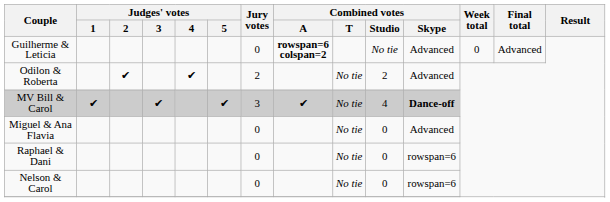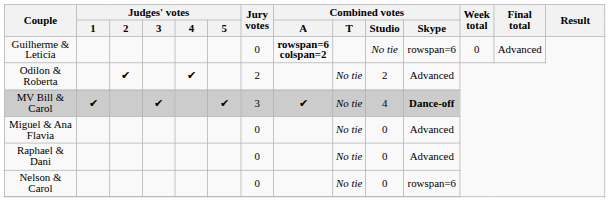(432, 49) Advanced -> (432, 49) rowspan=6
(432, 156) rowspan=6 -> (432, 156) Advanced
